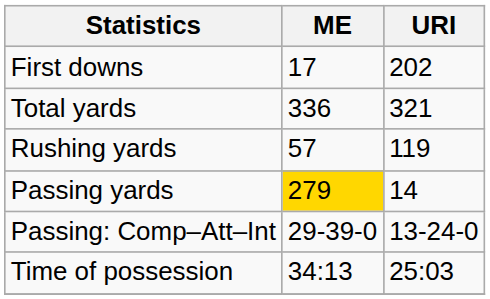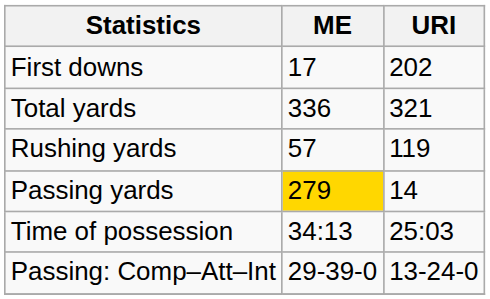rows swapped: (143, 231) <-> (122, 272)
